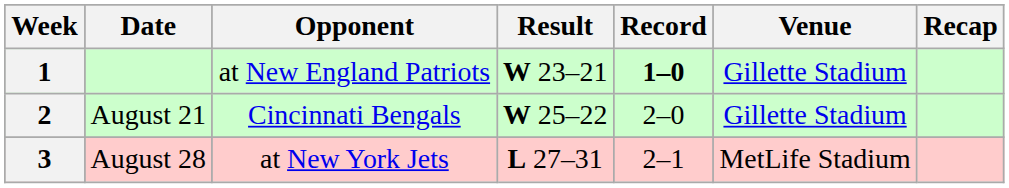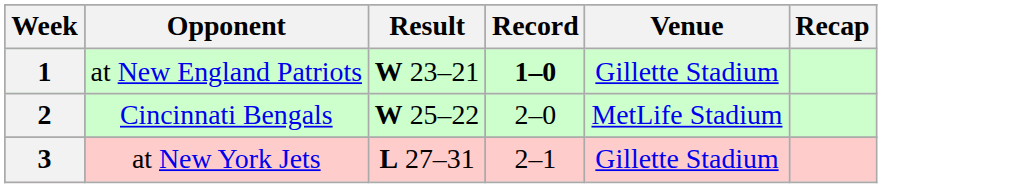- column: (148, 26)
(815, 114) Gillette Stadium -> (687, 114) MetLife Stadium
(815, 159) MetLife Stadium -> (687, 159) Gillette Stadium
